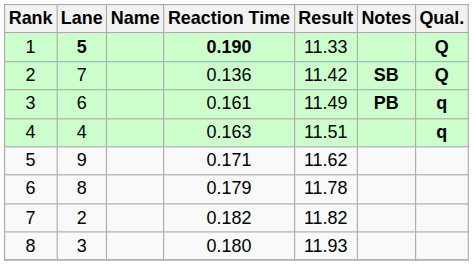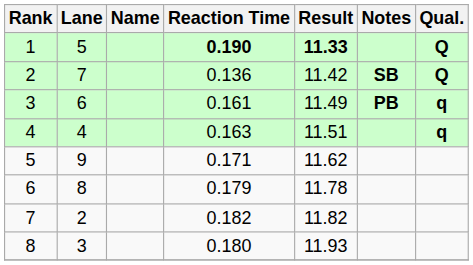(82, 47) bold -> (82, 47) normal
(326, 47) normal -> (326, 47) bold
